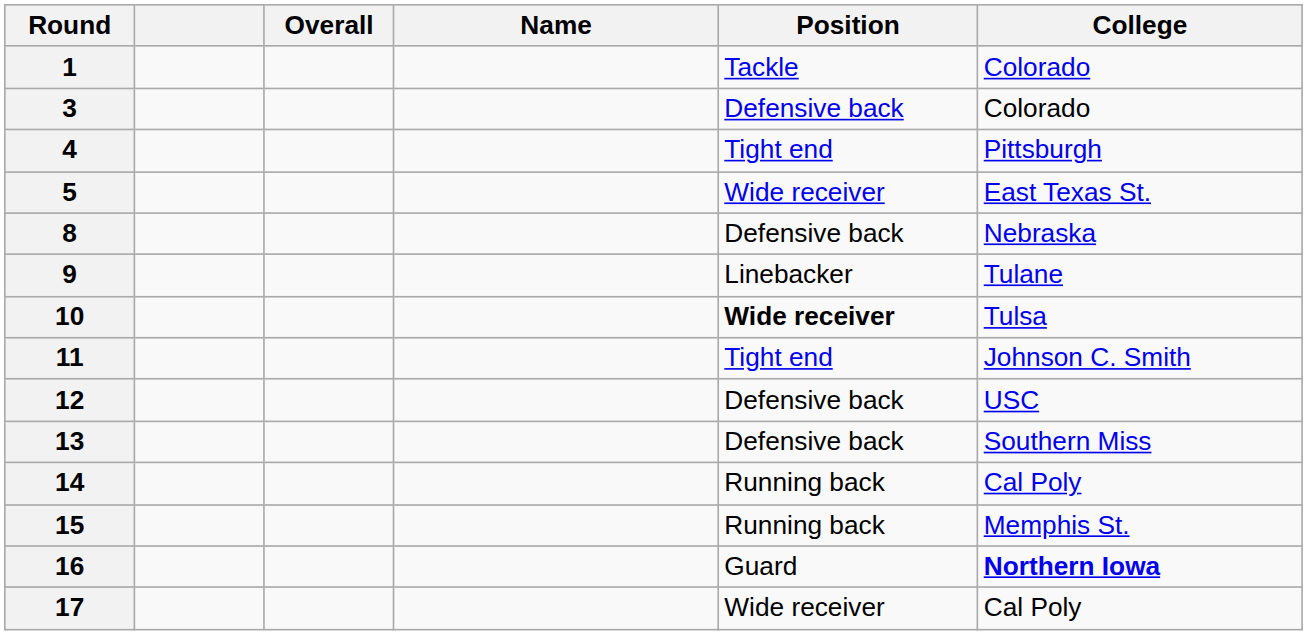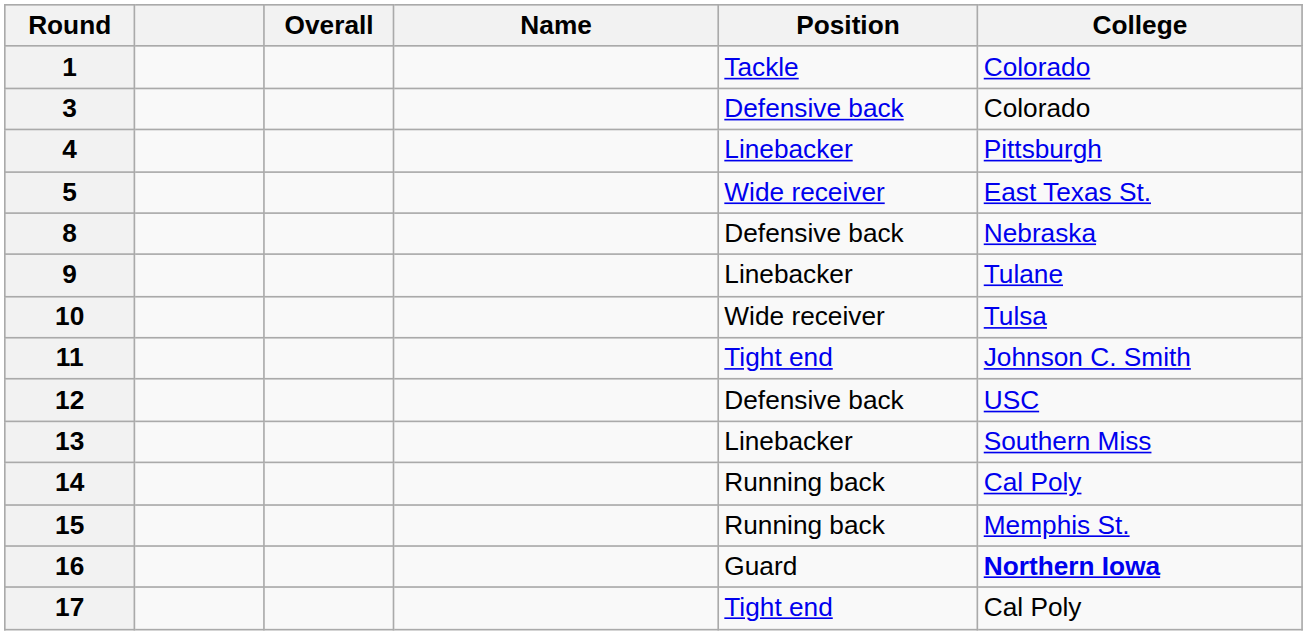(779, 150) Tight end -> (789, 150) Linebacker
(810, 316) bold -> (805, 316) normal
(814, 441) Defensive back -> (789, 441) Linebacker
(805, 607) Wide receiver -> (779, 607) Tight end
